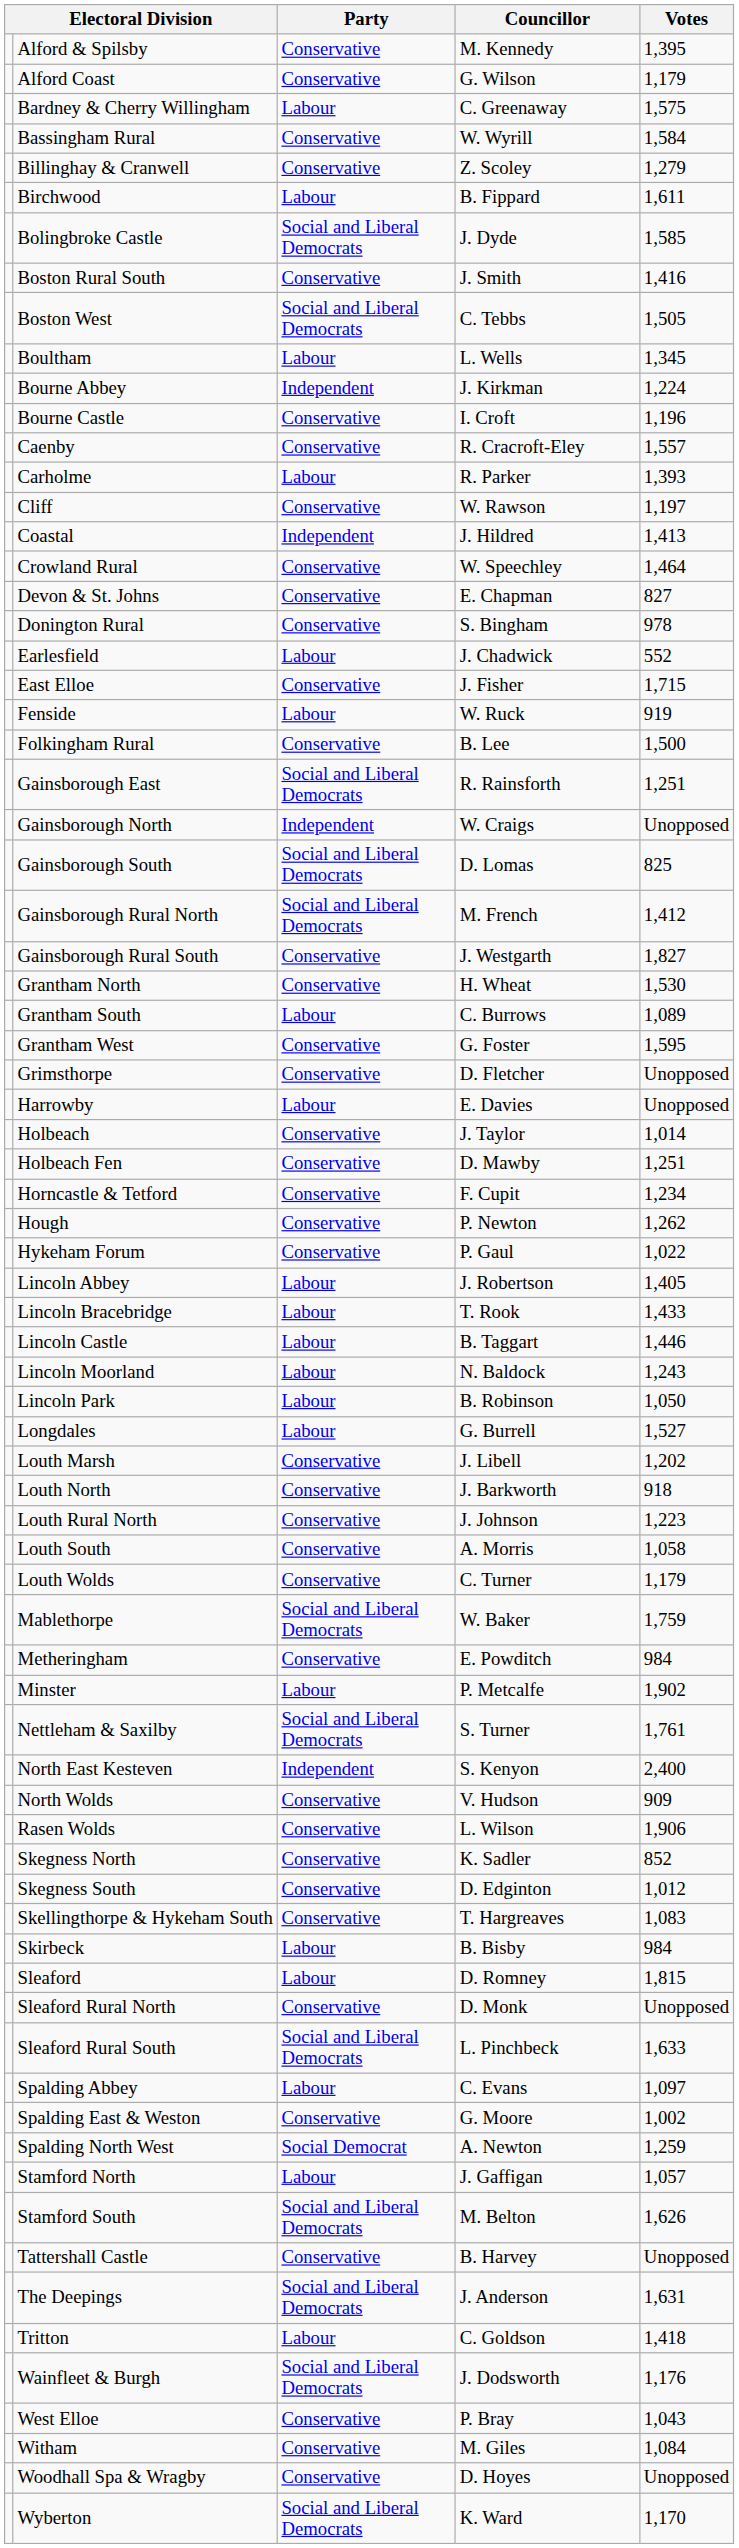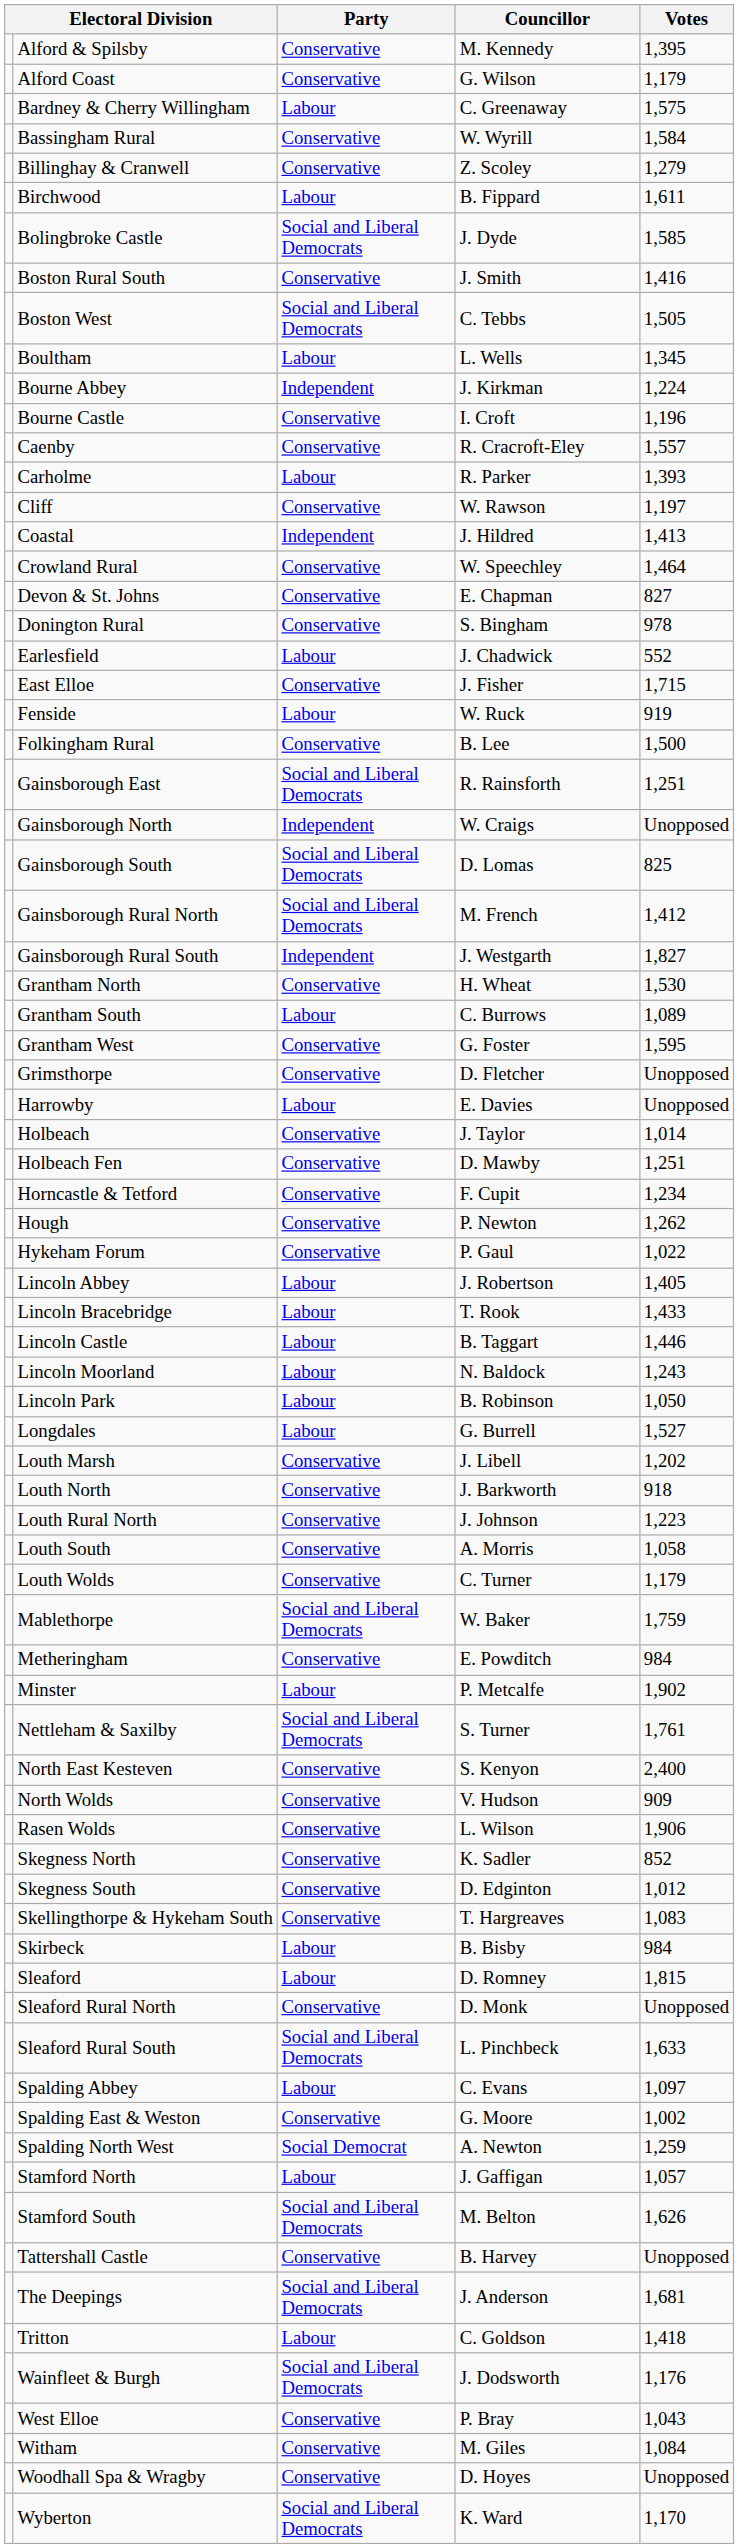(331, 955) Conservative -> (328, 955) Independent
(328, 1769) Independent -> (331, 1769) Conservative
(665, 2297) 1,631 -> (665, 2297) 1,681
